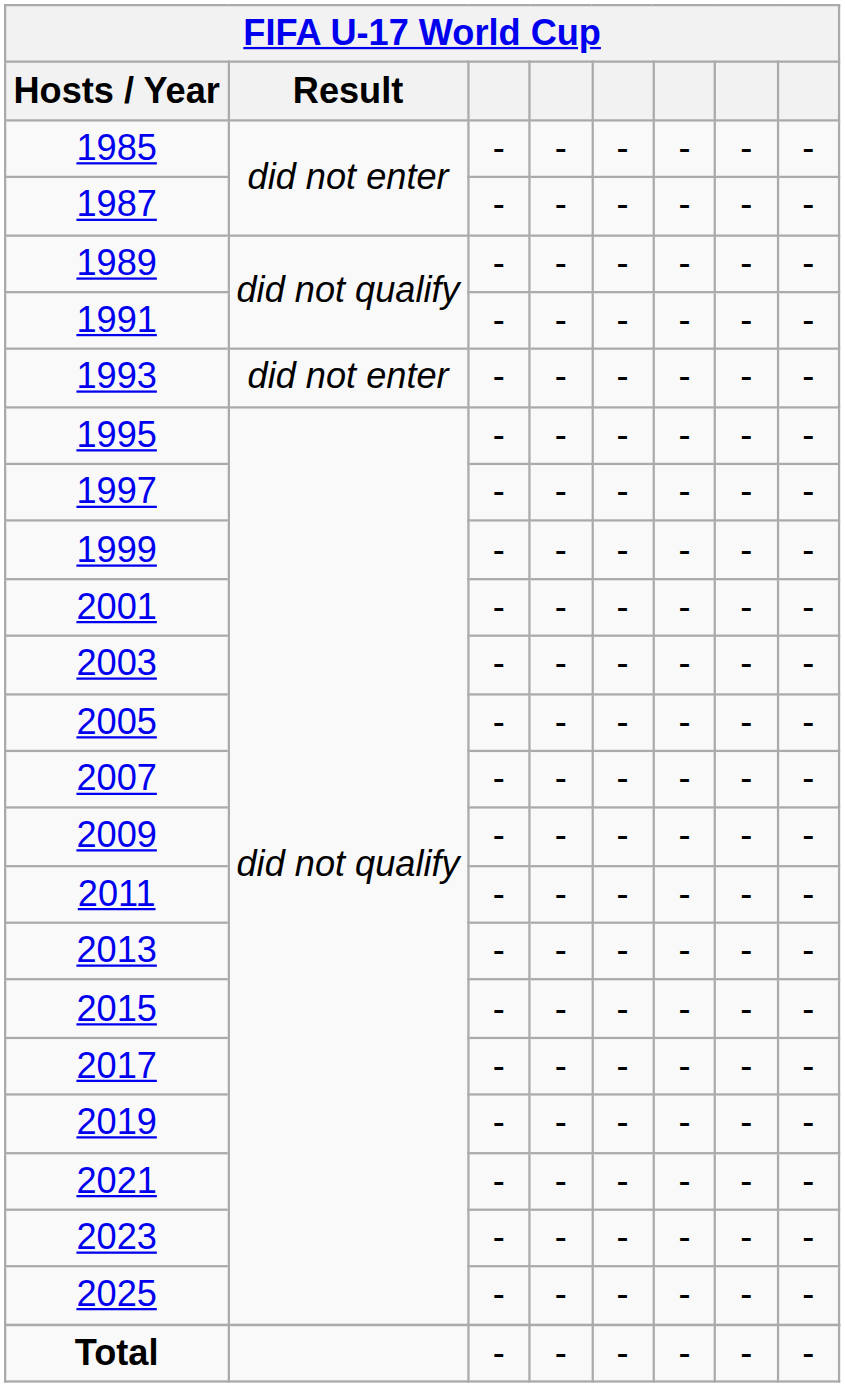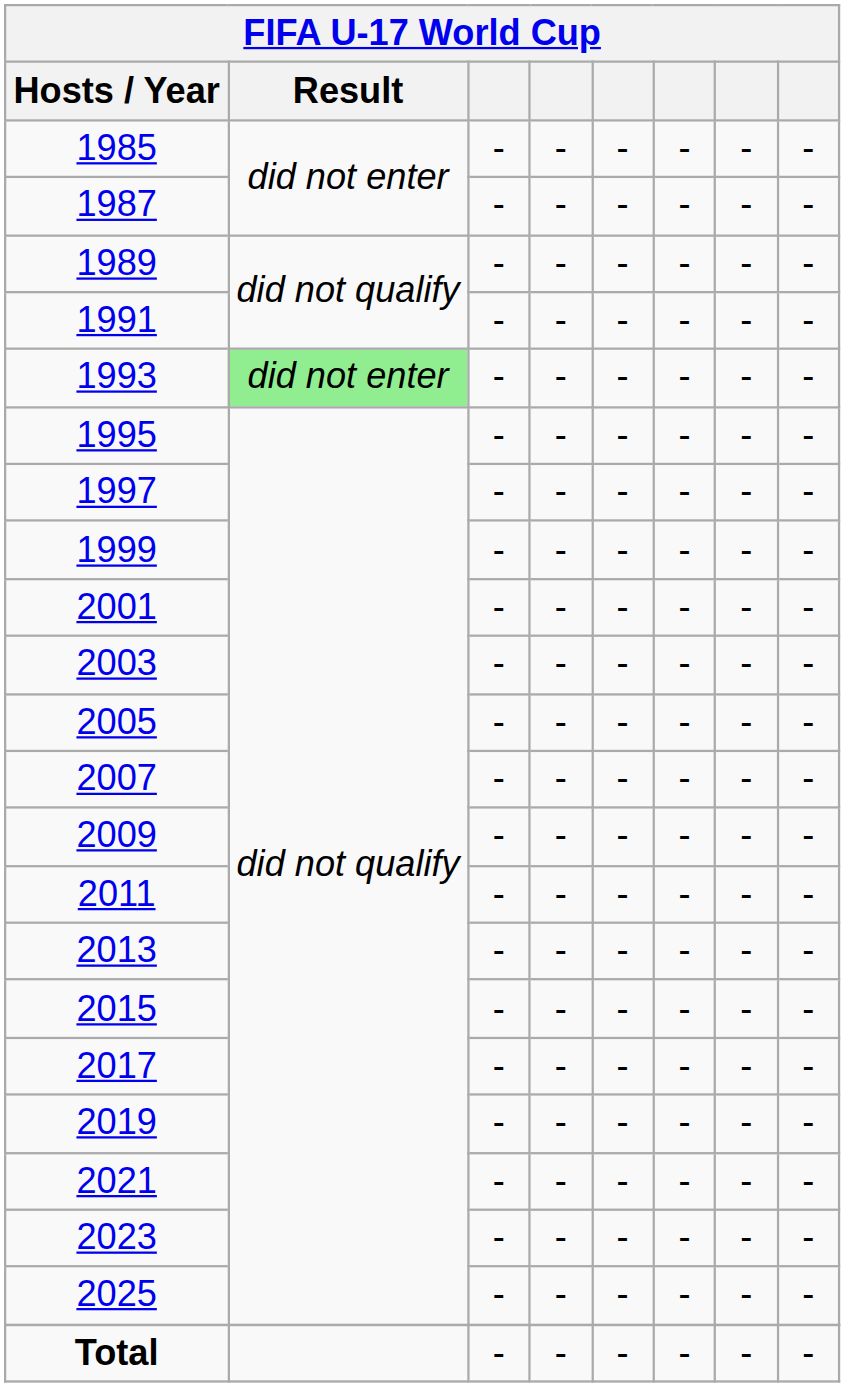(348, 377) no background -> (348, 377) lightgreen background
